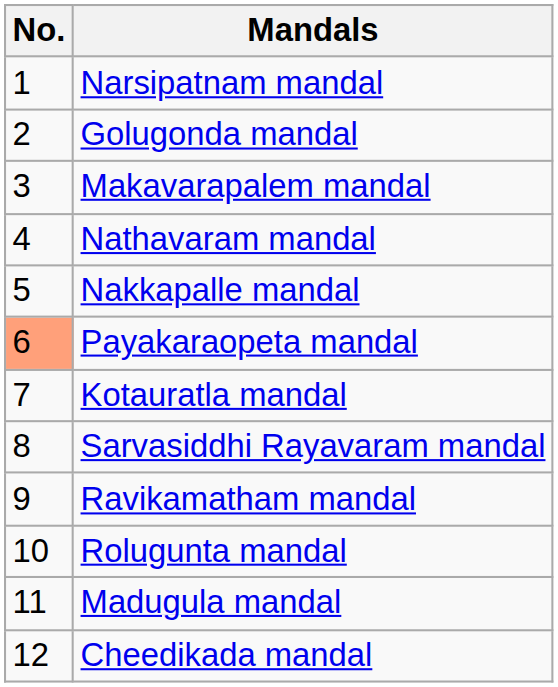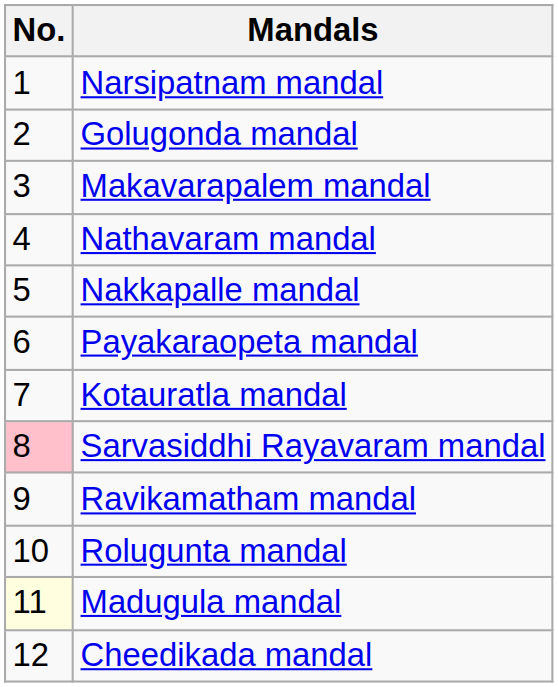(22, 342) lightsalmon background -> (22, 342) no background
(22, 446) no background -> (22, 446) pink background
(30, 602) no background -> (30, 602) lightyellow background
